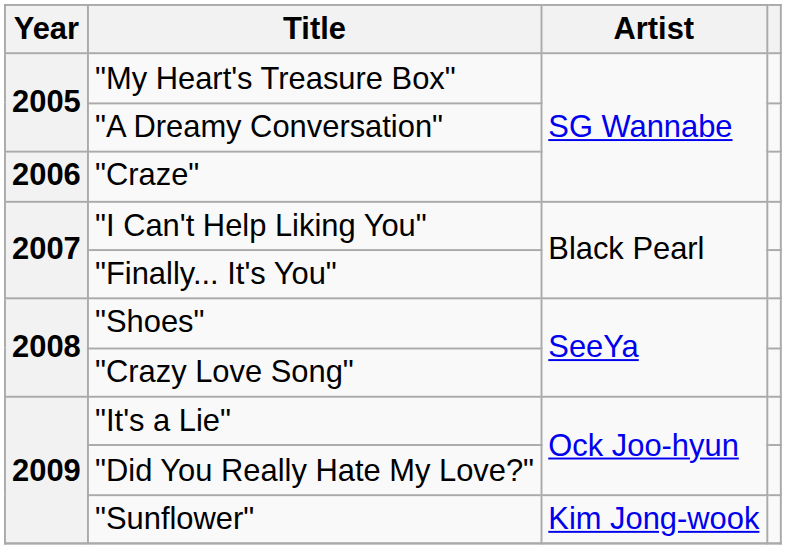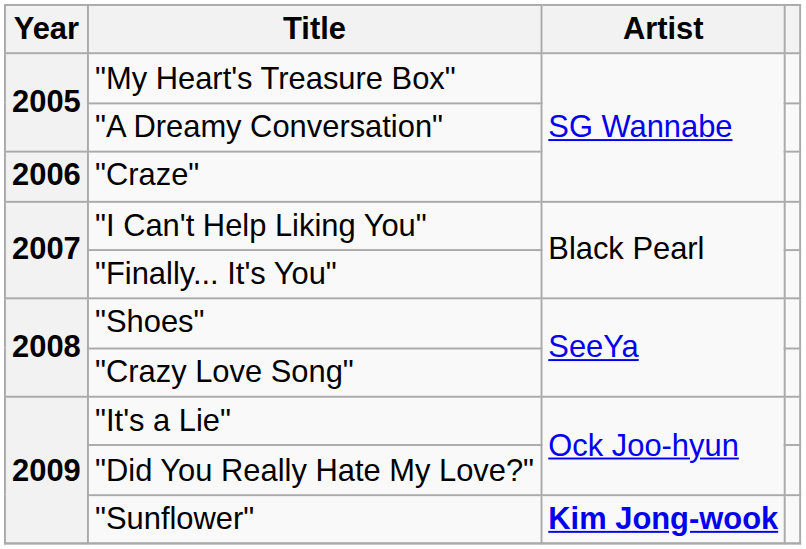(654, 518) normal -> (663, 518) bold
